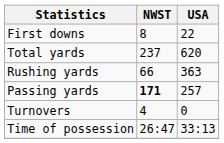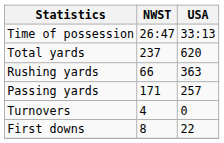rows swapped: (46, 34) <-> (71, 129)
(150, 91) bold -> (150, 91) normal
